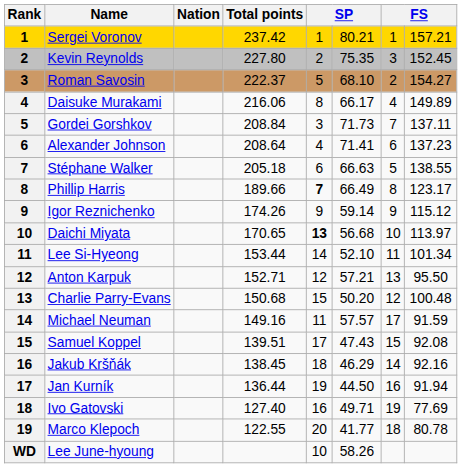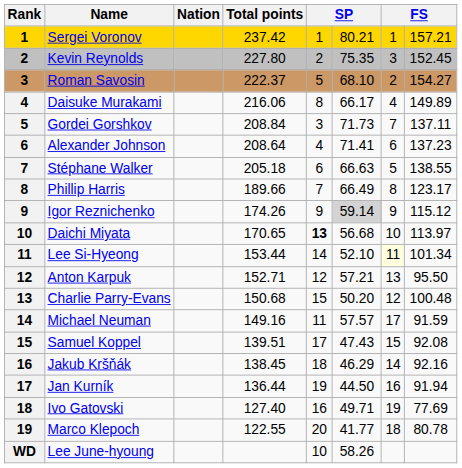(319, 189) bold -> (319, 189) normal
(357, 211) no background -> (357, 211) lightgrey background
(393, 255) no background -> (393, 255) lightyellow background
